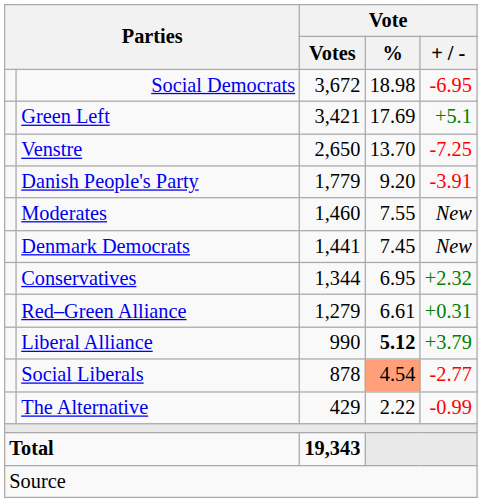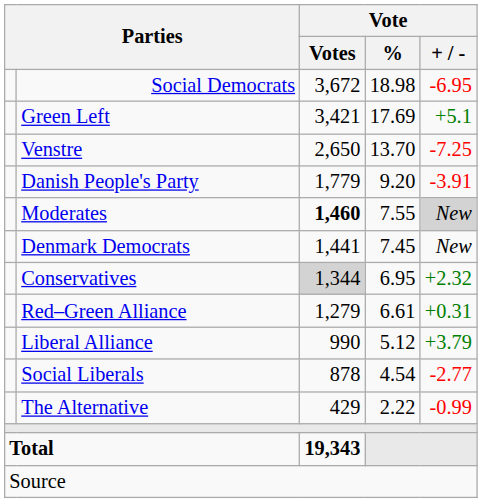(337, 213) normal -> (337, 213) bold
(454, 213) no background -> (454, 213) lightgrey background
(337, 278) no background -> (337, 278) lightgrey background
(398, 342) bold -> (398, 342) normal
(398, 375) lightsalmon background -> (398, 375) no background
